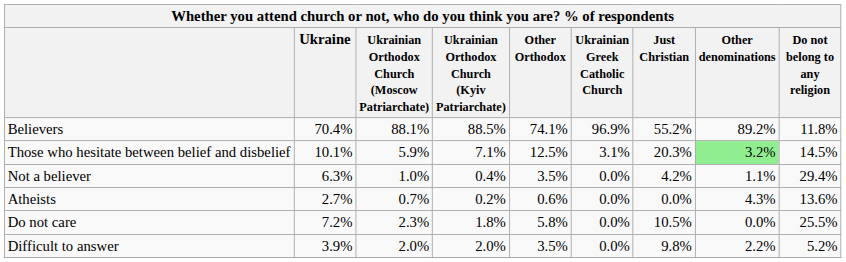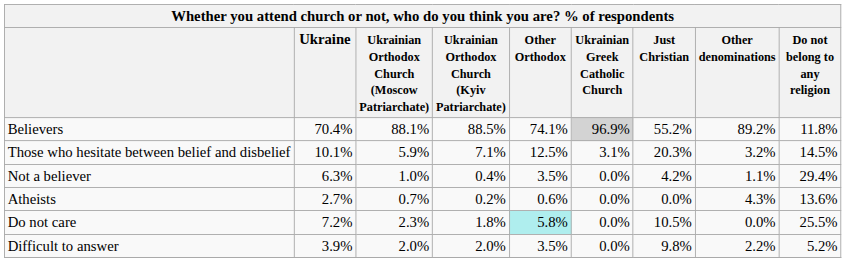(611, 129) no background -> (611, 129) lightgrey background
(760, 152) lightgreen background -> (760, 152) no background
(553, 222) no background -> (553, 222) paleturquoise background
